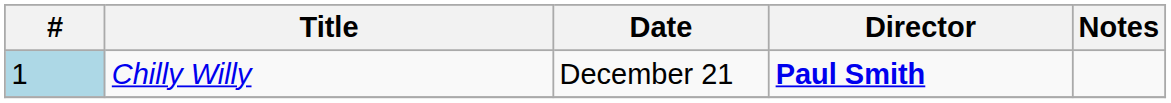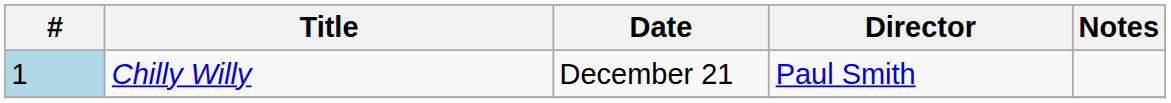(850, 73) bold -> (846, 73) normal
